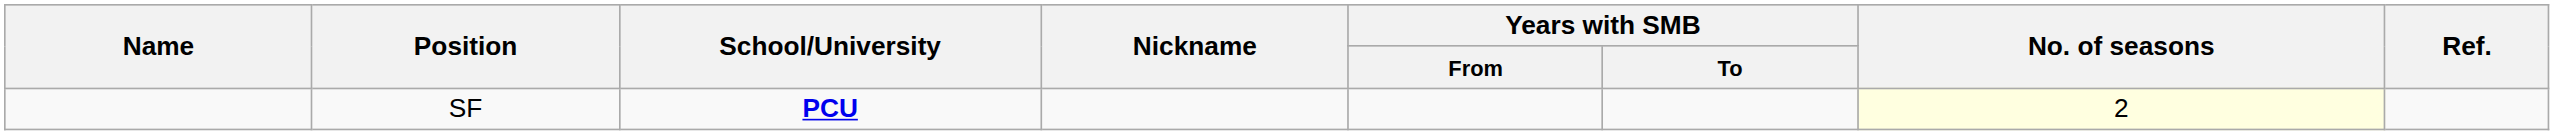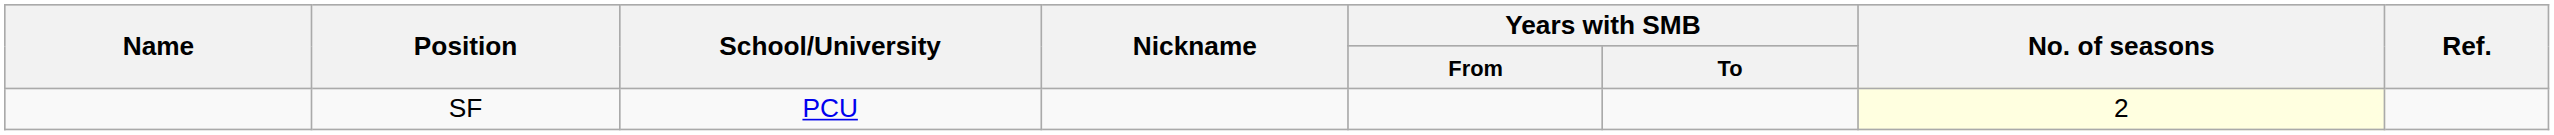(830, 108) bold -> (830, 108) normal
